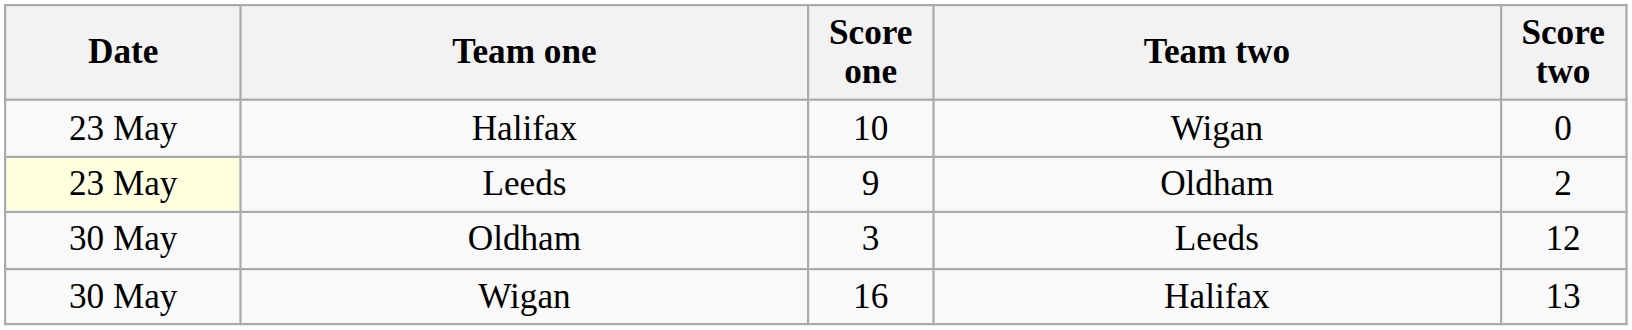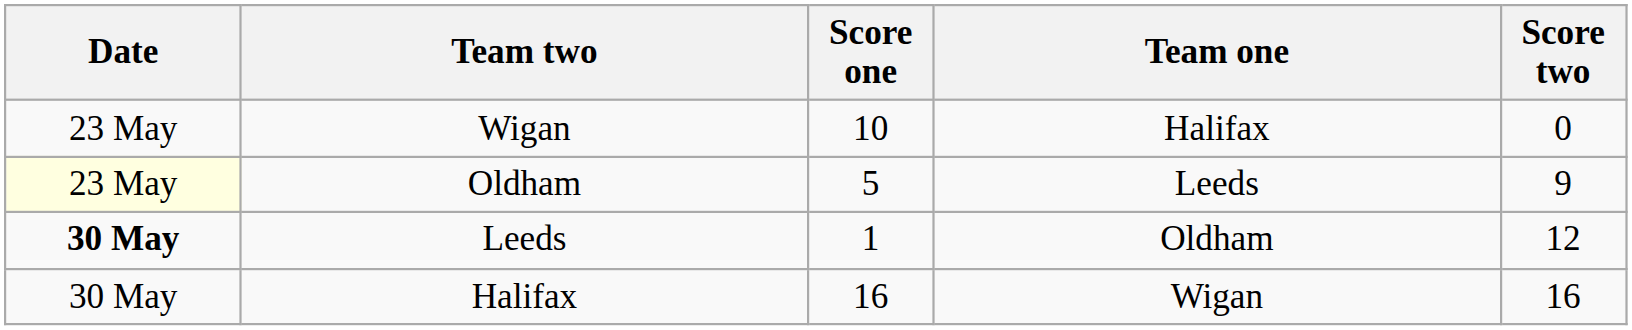columns swapped: (524, 52) <-> (1217, 52)
(871, 183) 9 -> (871, 183) 5
(1563, 183) 2 -> (1563, 183) 9
(123, 239) normal -> (123, 239) bold
(871, 239) 3 -> (871, 239) 1
(1563, 295) 13 -> (1563, 295) 16
